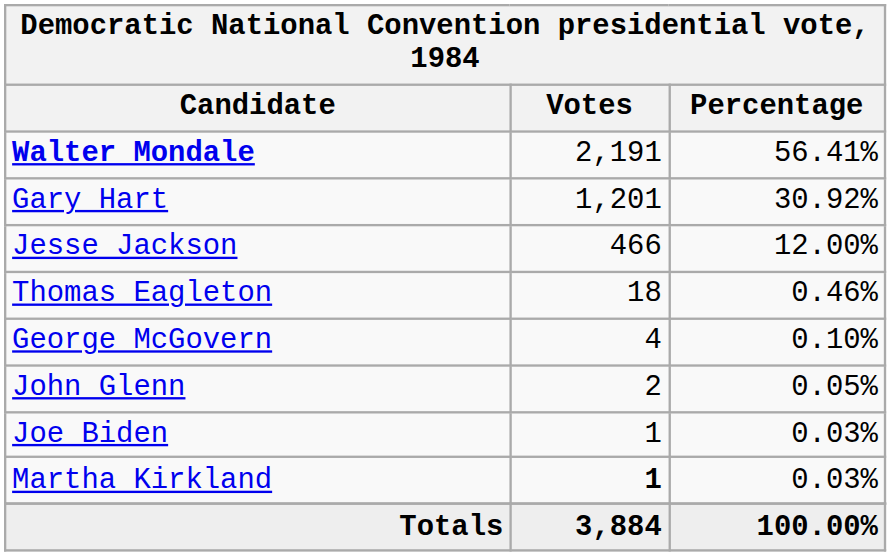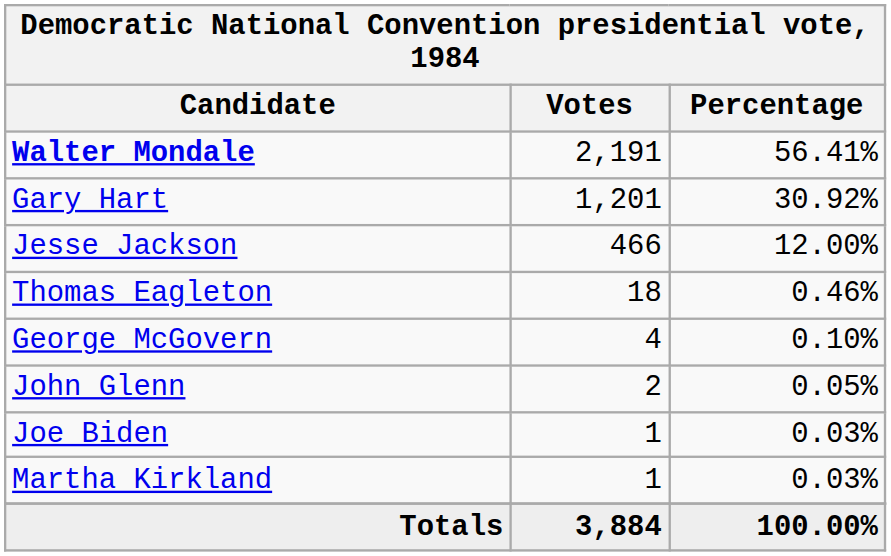(653, 481) bold -> (653, 481) normal
